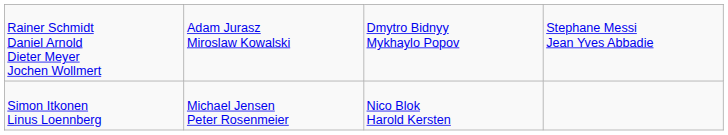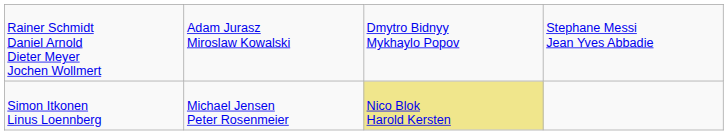(409, 112) no background -> (409, 112) khaki background
